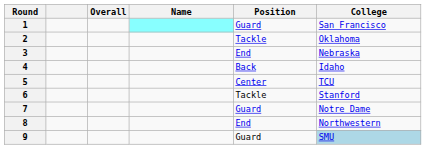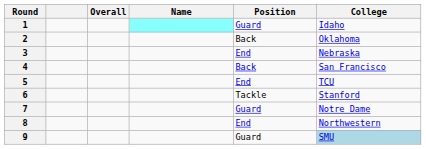(352, 25) San Francisco -> (332, 25) Idaho
(251, 39) Tackle -> (246, 39) Back
(332, 67) Idaho -> (352, 67) San Francisco
(251, 81) Center -> (243, 81) End
